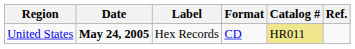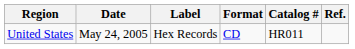(114, 33) bold -> (113, 33) normal
(287, 33) khaki background -> (286, 33) no background
